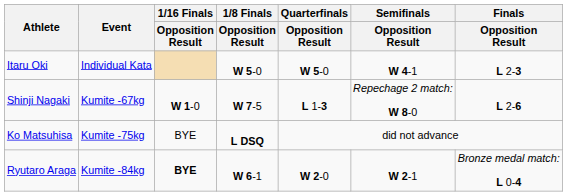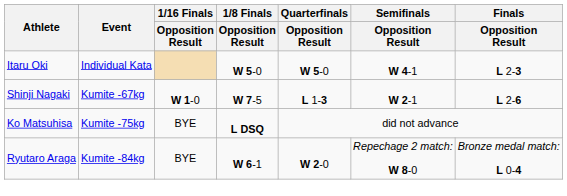(403, 100) Repechage 2 match: W 8-0 -> (403, 100) W 2-1
(185, 171) bold -> (185, 159) normal
(403, 177) W 2-1 -> (403, 159) Repechage 2 match: W 8-0
